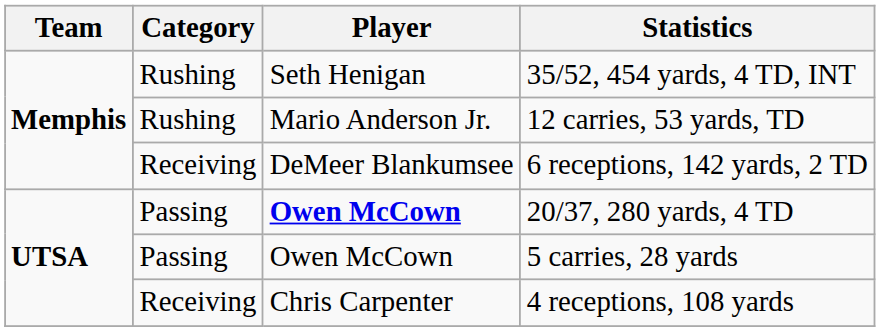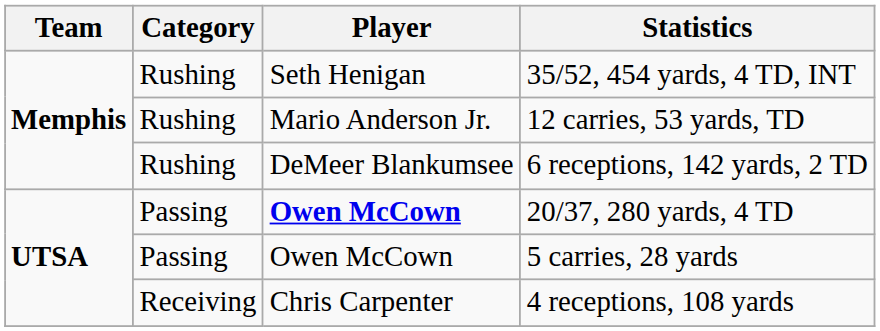(198, 165) Receiving -> (188, 165) Rushing
